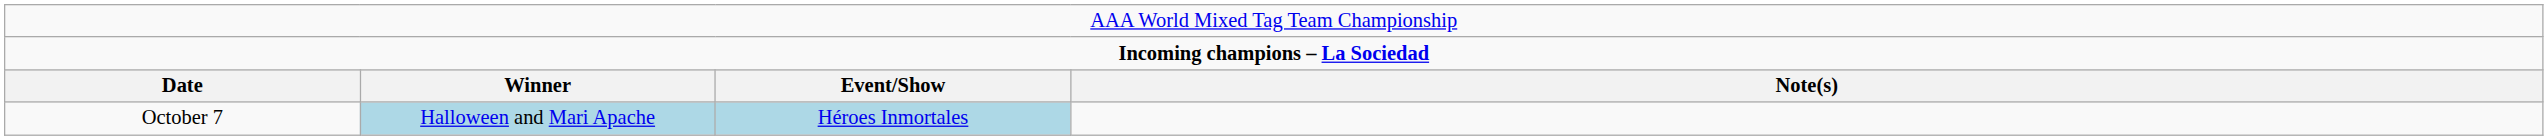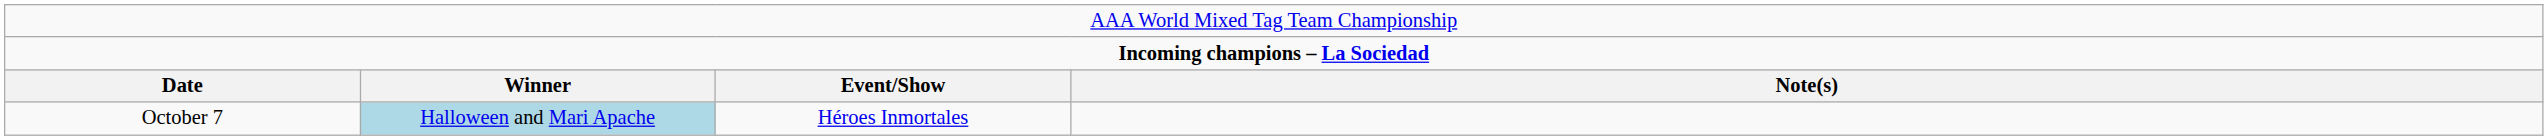(893, 118) lightblue background -> (893, 118) no background
